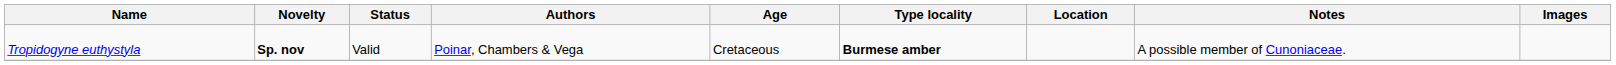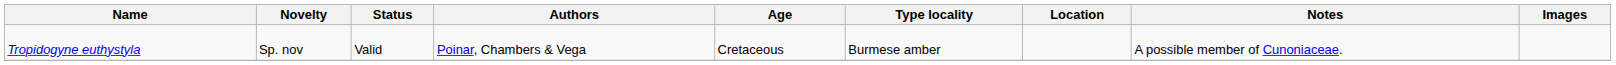(281, 49) bold -> (281, 49) normal
(892, 49) bold -> (894, 49) normal
